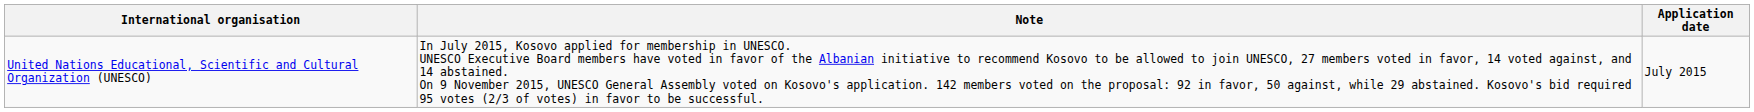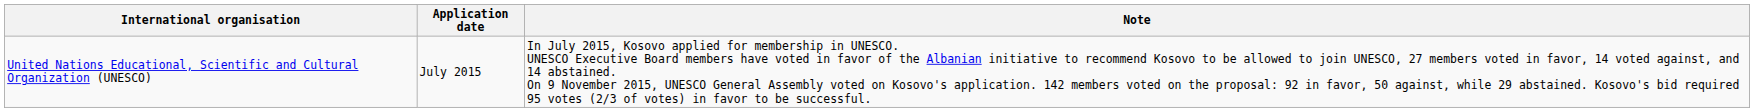columns swapped: (1029, 20) <-> (1696, 20)
